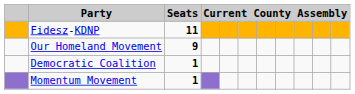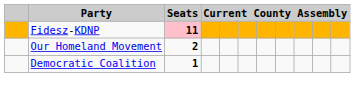(192, 30) no background -> (192, 30) pink background
(195, 47) 9 -> (195, 47) 2
- row: (84, 81)
